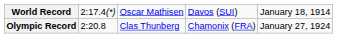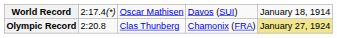(295, 26) no background -> (295, 26) khaki background
